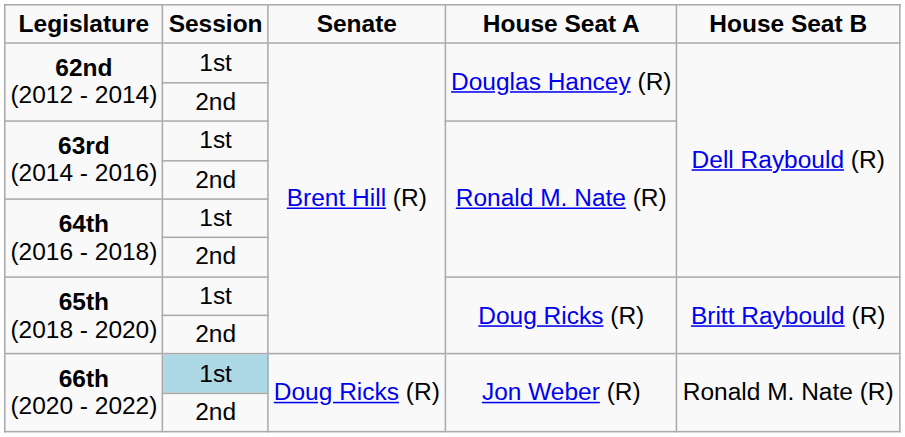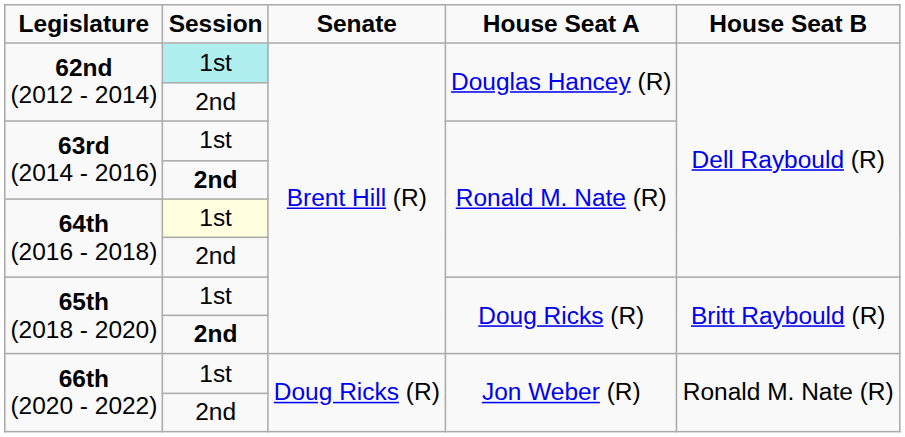(216, 62) no background -> (216, 62) paleturquoise background
(216, 179) normal -> (216, 179) bold
(216, 218) no background -> (216, 218) lightyellow background
(216, 334) normal -> (216, 334) bold
(216, 373) lightblue background -> (216, 373) no background
